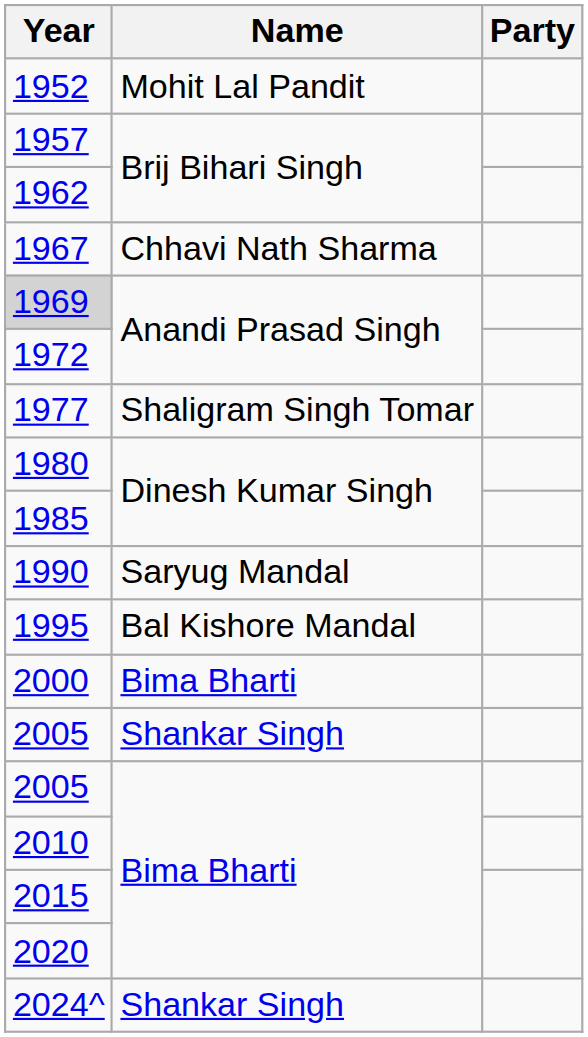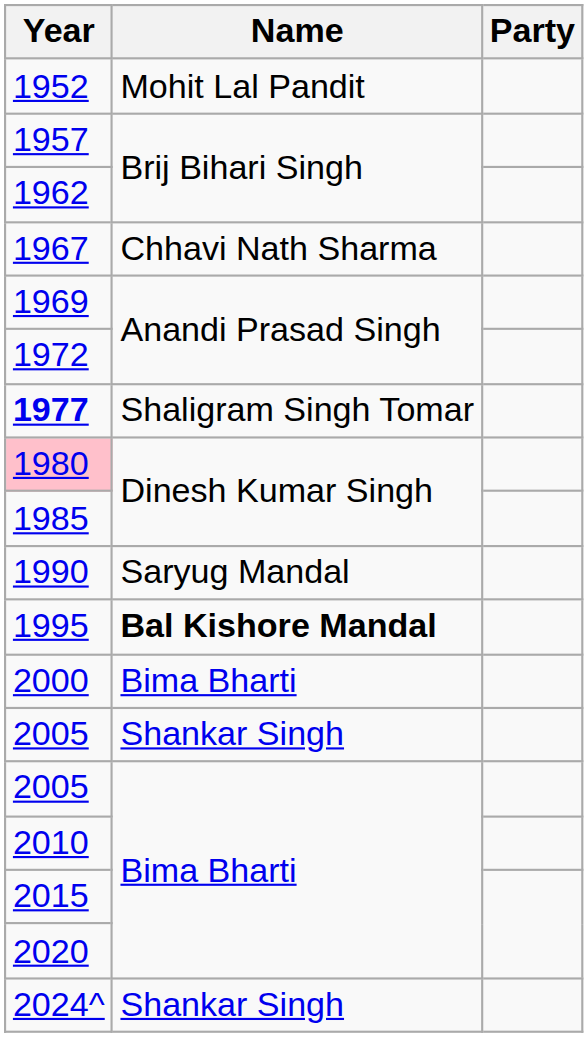(51, 301) lightgrey background -> (51, 301) no background
(51, 409) normal -> (51, 409) bold
(51, 463) no background -> (51, 463) pink background
(268, 626) normal -> (279, 626) bold
